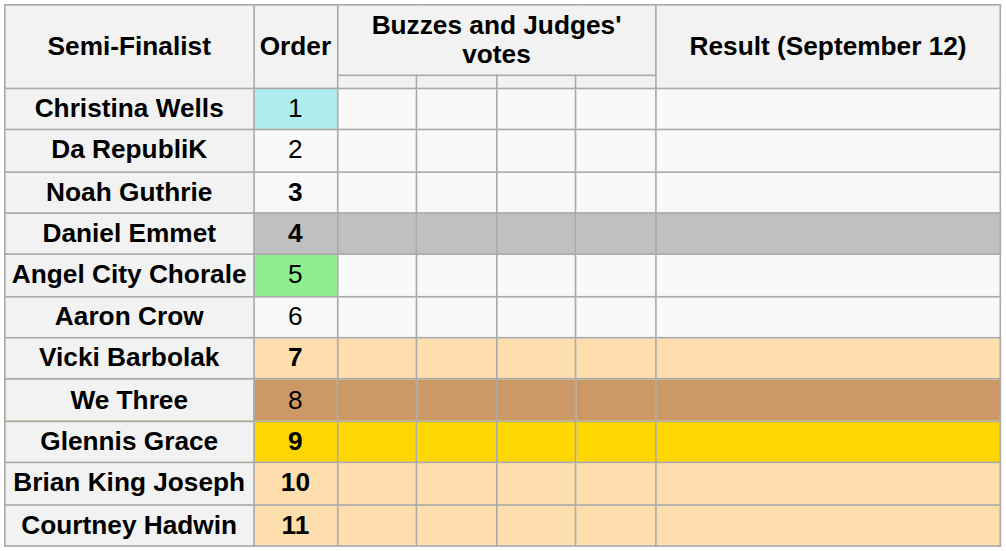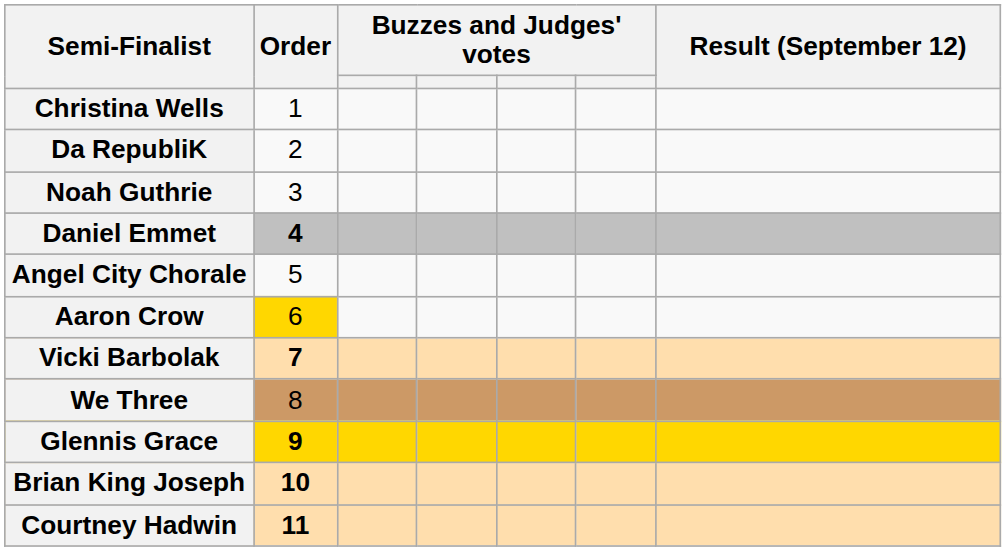(295, 108) paleturquoise background -> (295, 108) no background
(295, 191) bold -> (295, 191) normal
(295, 274) lightgreen background -> (295, 274) no background
(295, 316) no background -> (295, 316) gold background
